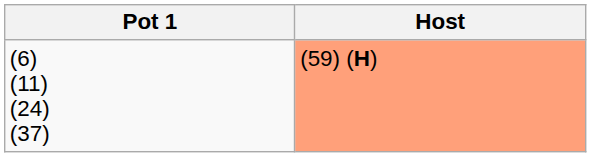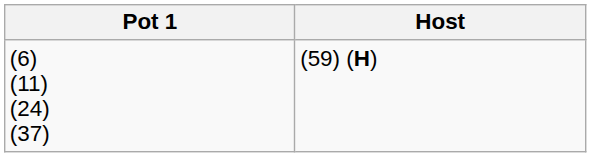(339, 57) lightsalmon background -> (339, 57) no background
